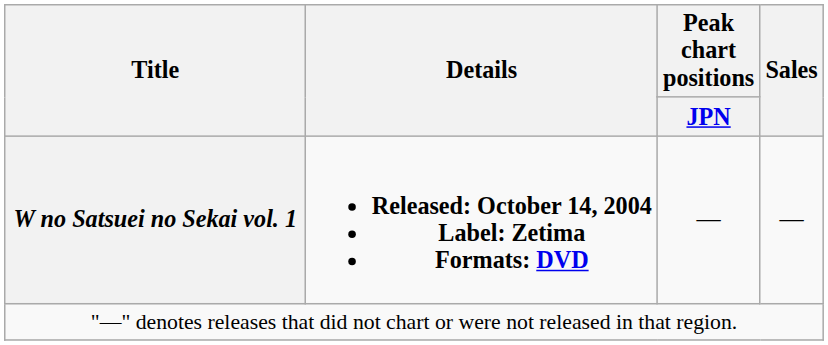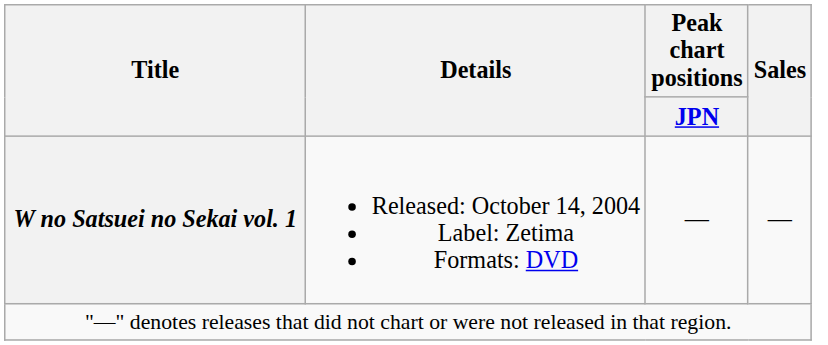(482, 233) bold -> (476, 233) normal
